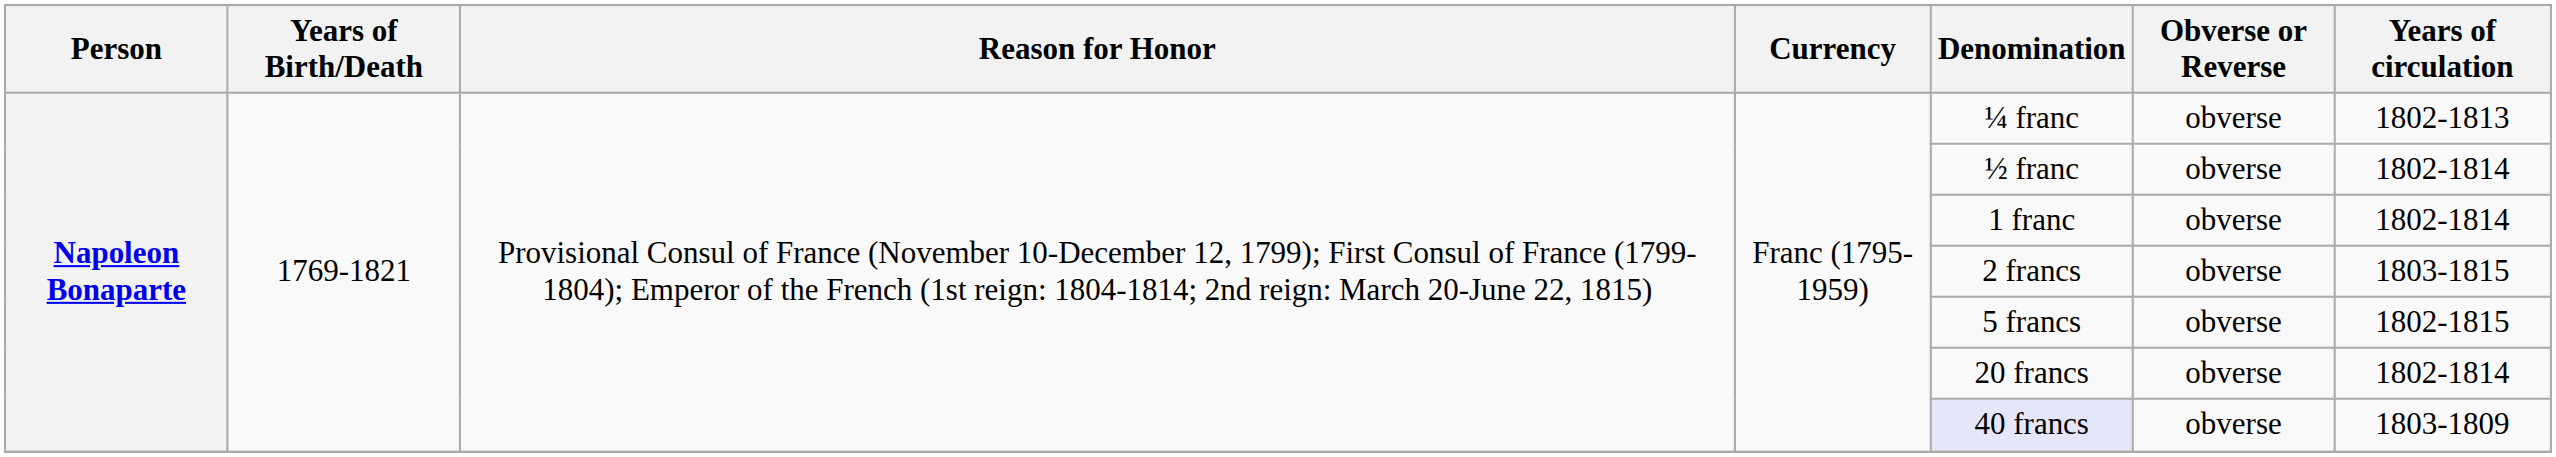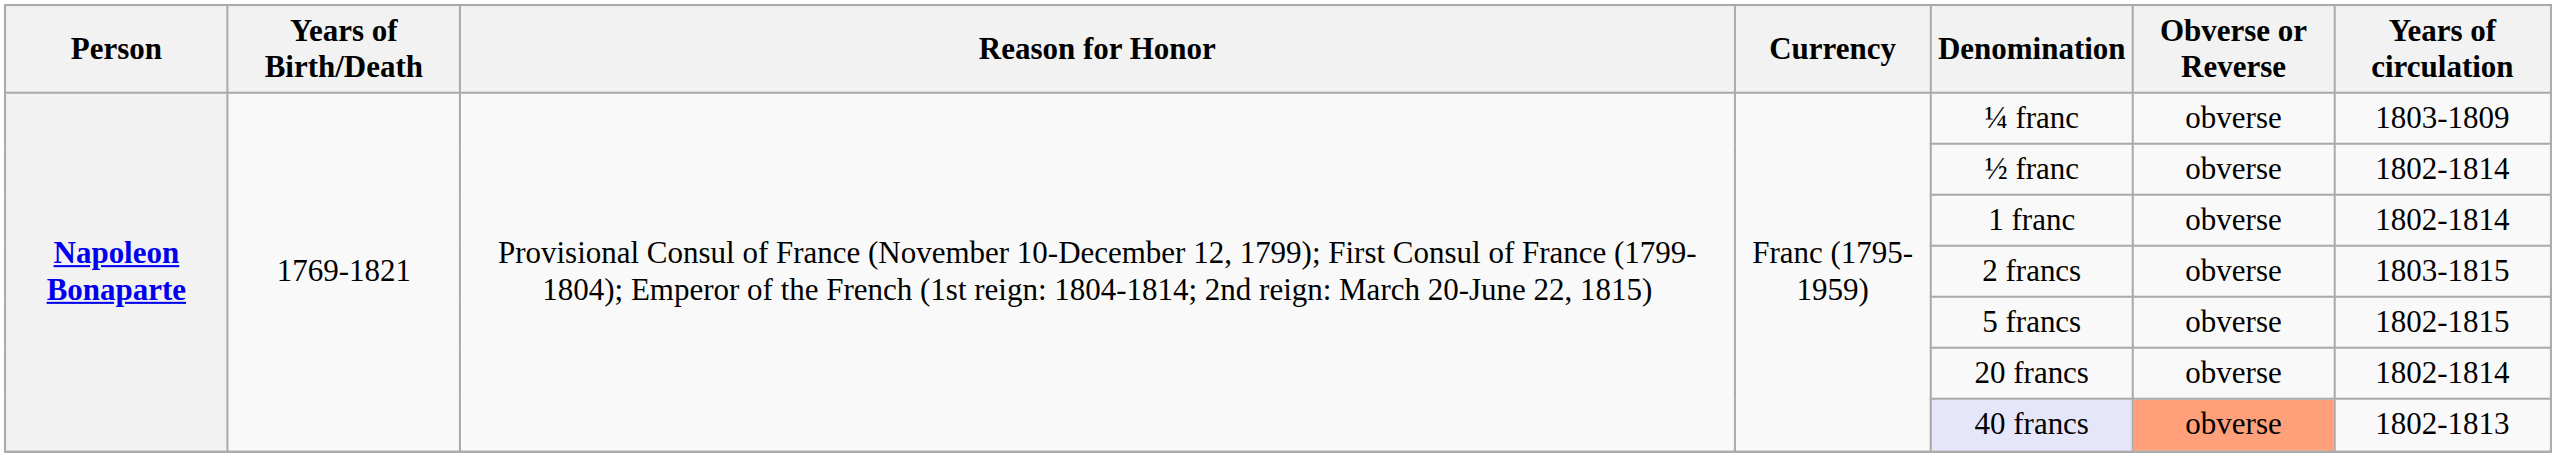(2442, 118) 1802-1813 -> (2442, 118) 1803-1809
(2234, 424) no background -> (2234, 424) lightsalmon background
(2442, 424) 1803-1809 -> (2442, 424) 1802-1813
